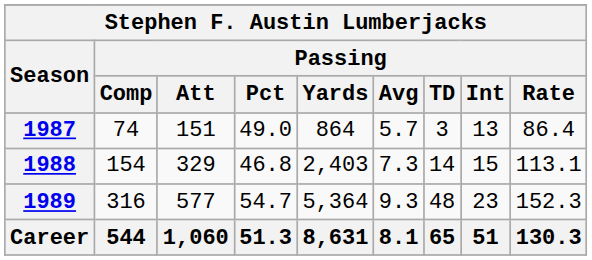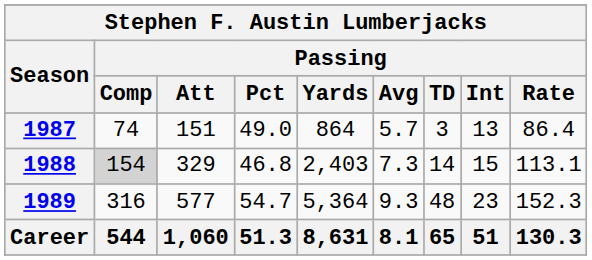(126, 166) no background -> (126, 166) lightgrey background
